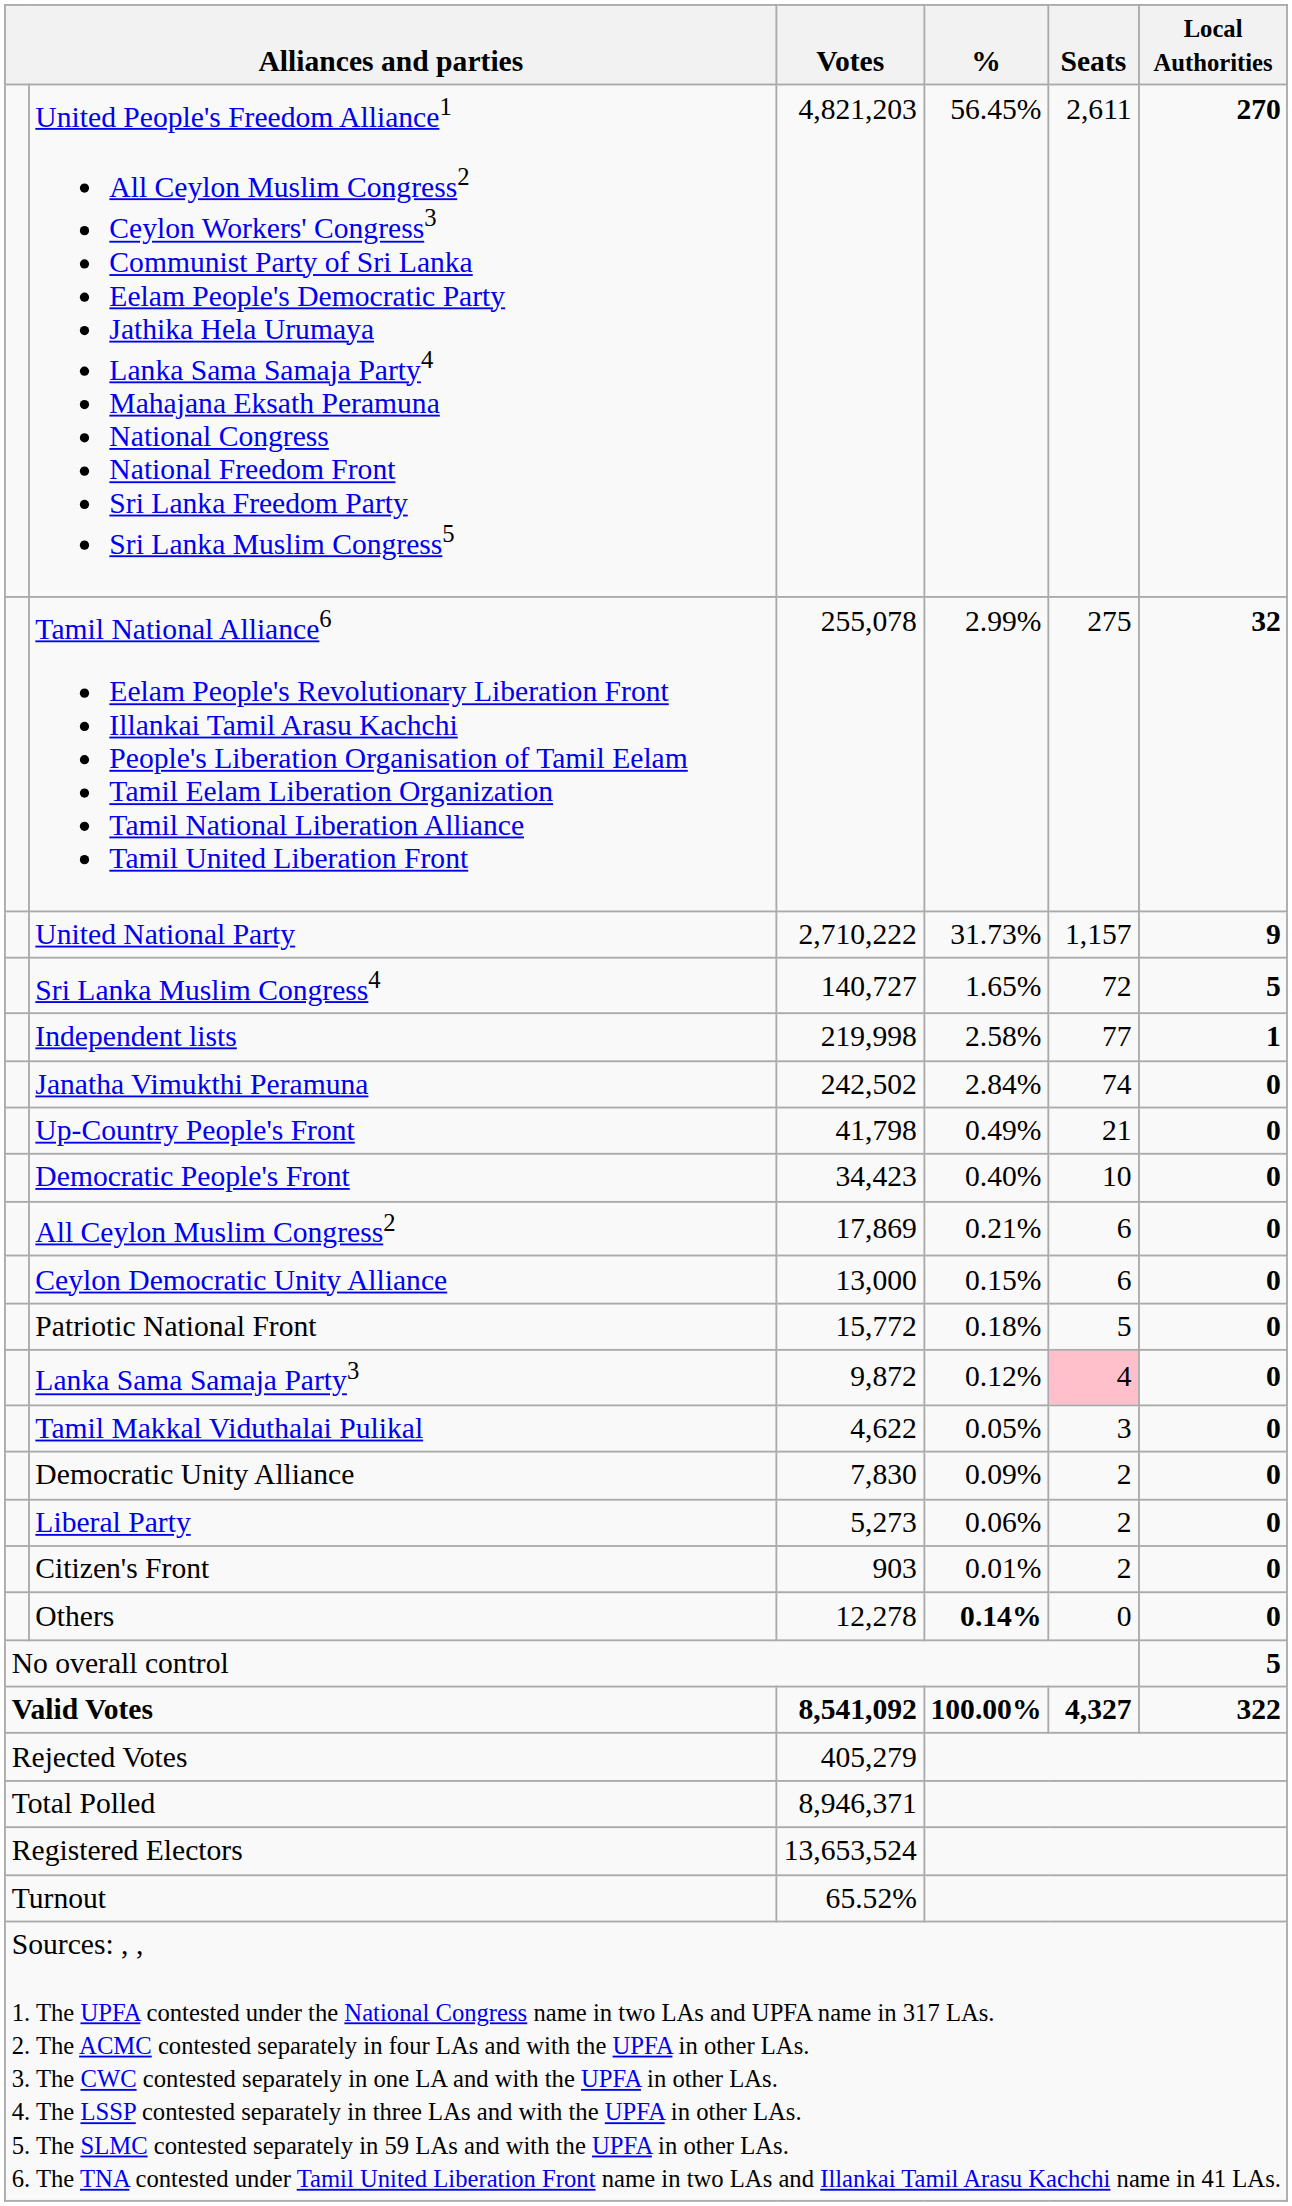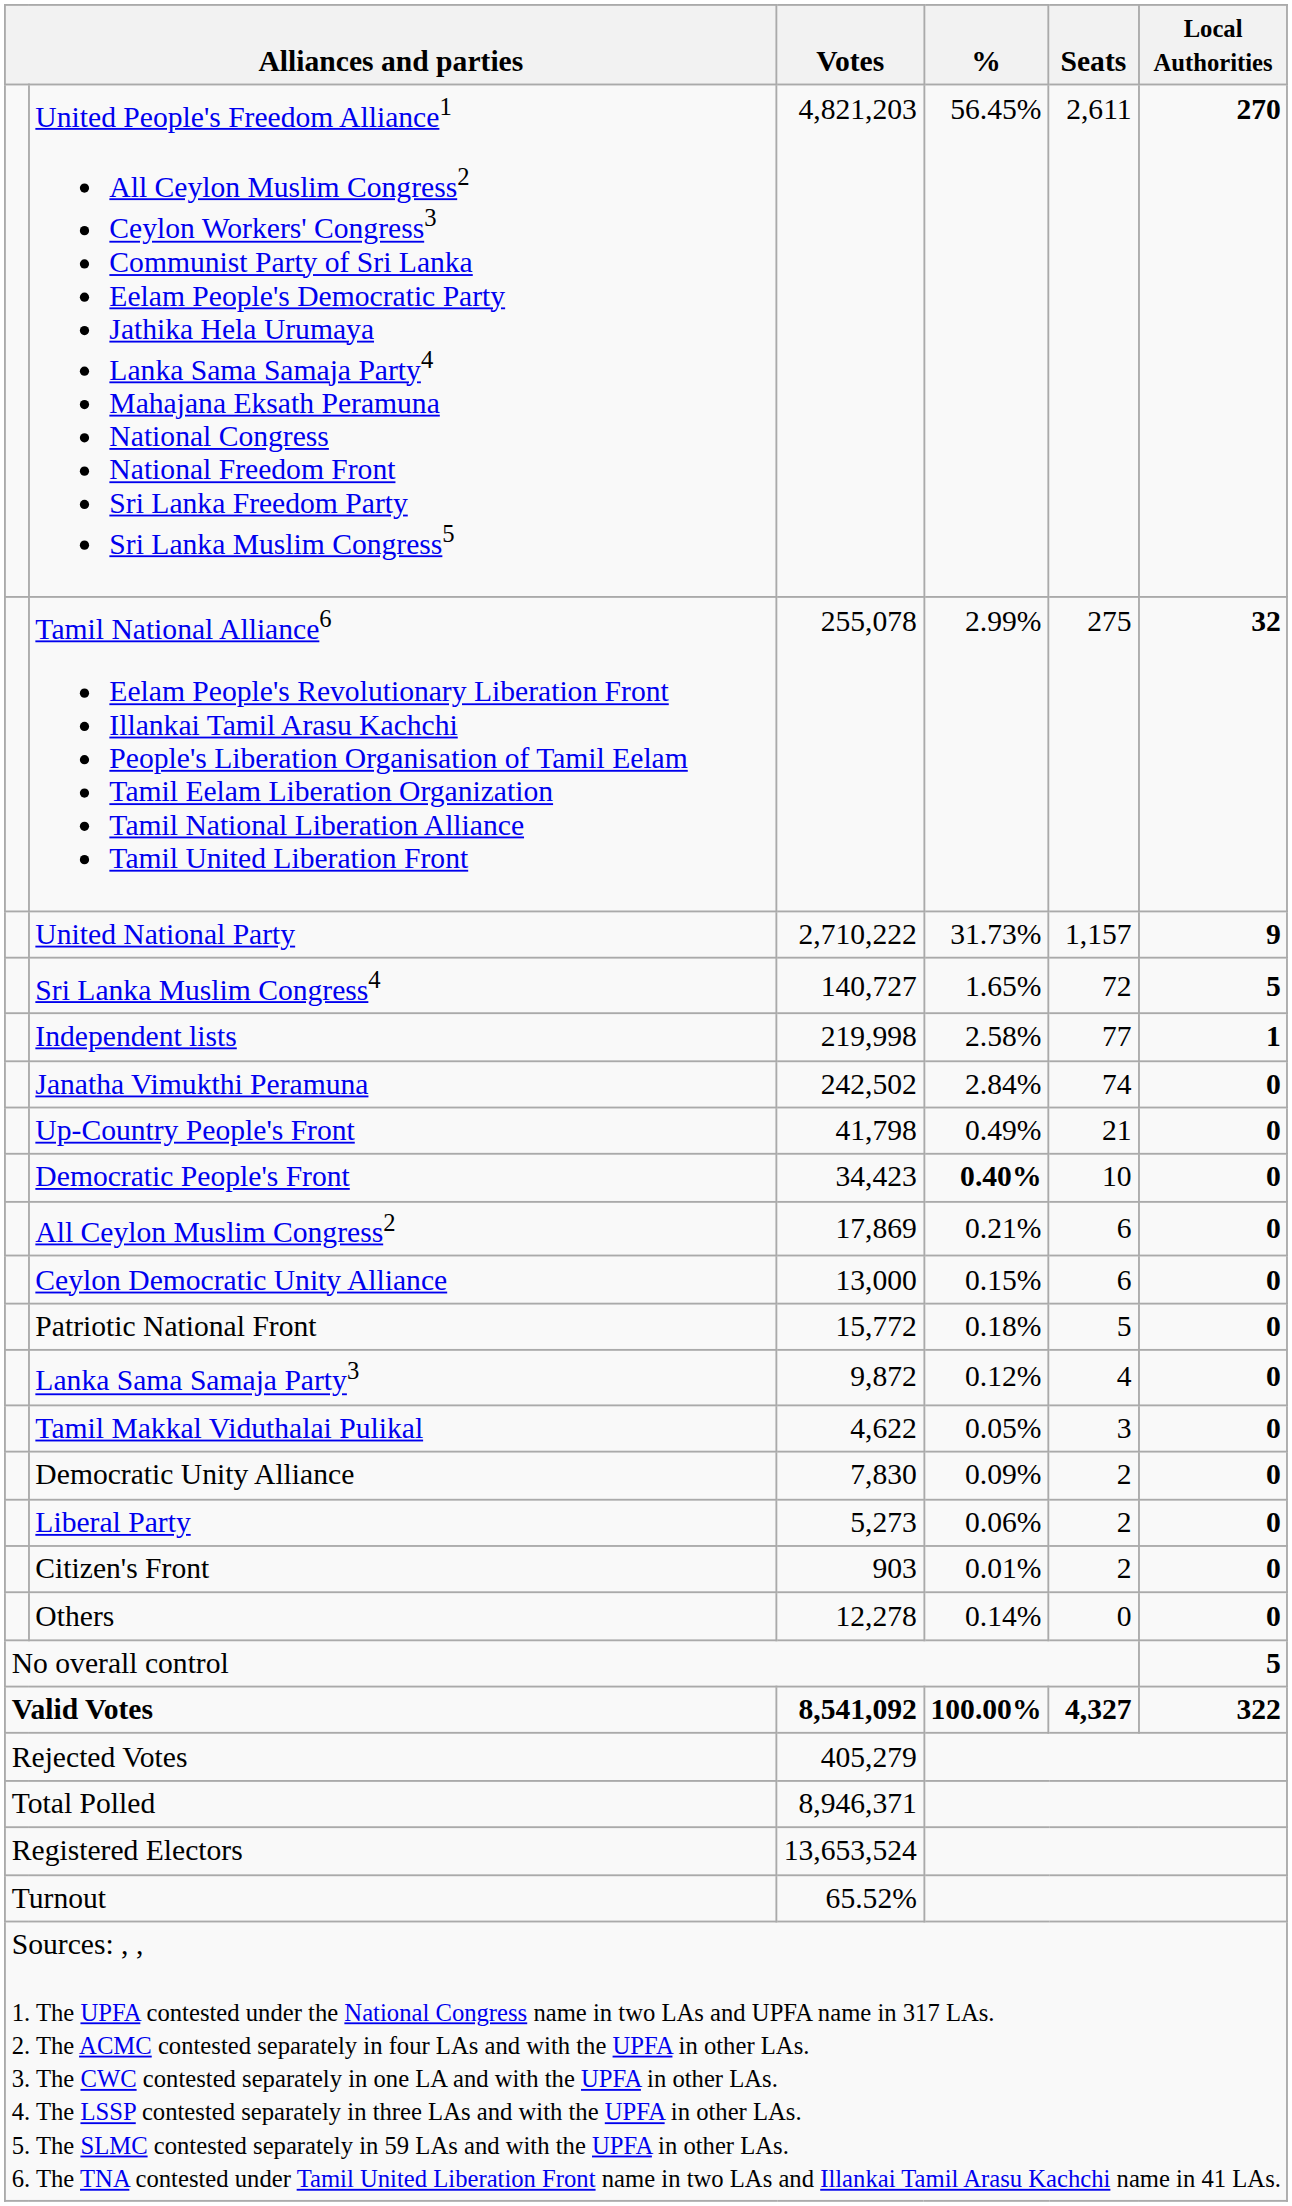(1003, 1177) normal -> (1001, 1177) bold
(1124, 1377) pink background -> (1124, 1377) no background
(1001, 1615) bold -> (1003, 1615) normal
